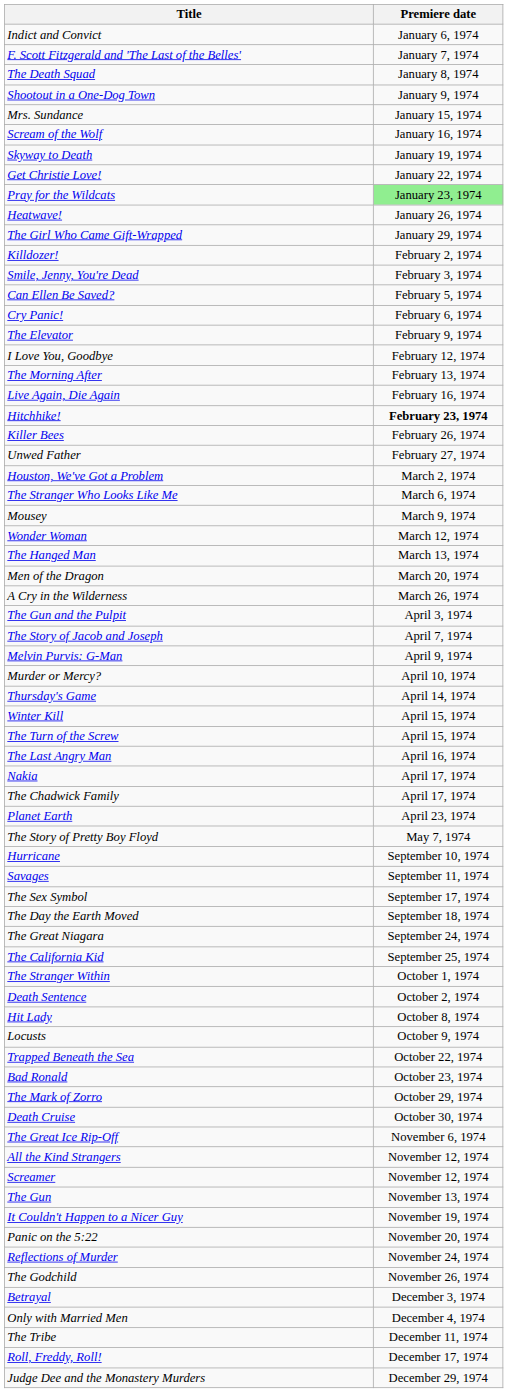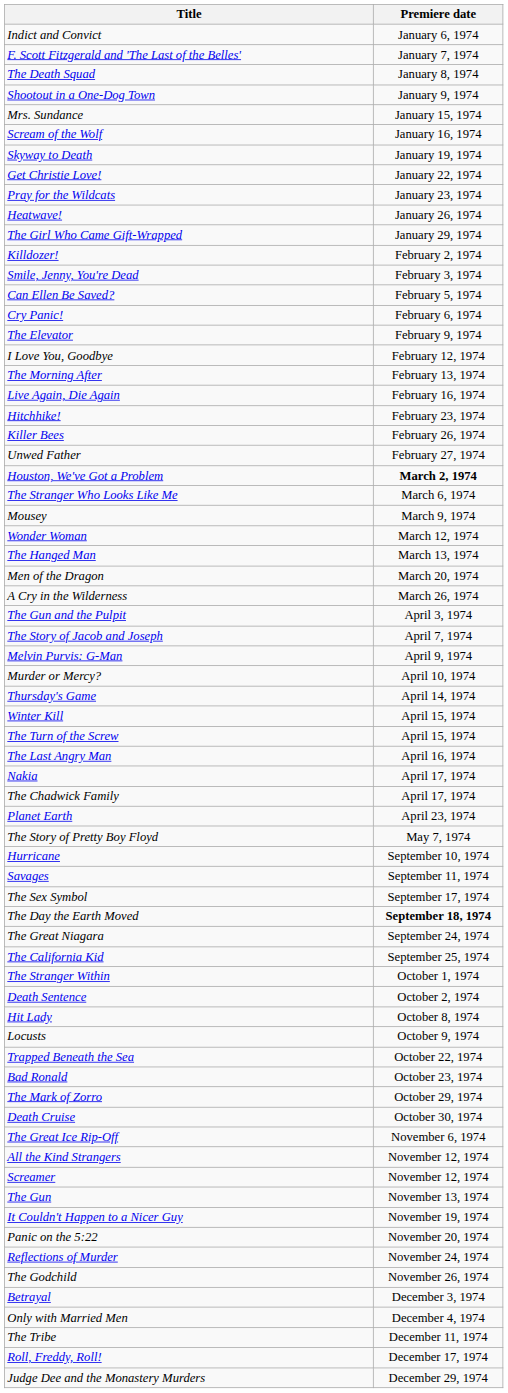(438, 194) lightgreen background -> (438, 194) no background
(438, 415) bold -> (438, 415) normal
(438, 475) normal -> (438, 475) bold
(438, 916) normal -> (438, 916) bold
